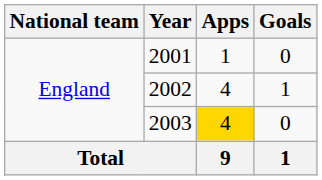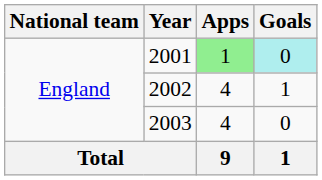(225, 55) no background -> (225, 55) lightgreen background
(285, 55) no background -> (285, 55) paleturquoise background
(225, 123) gold background -> (225, 123) no background
